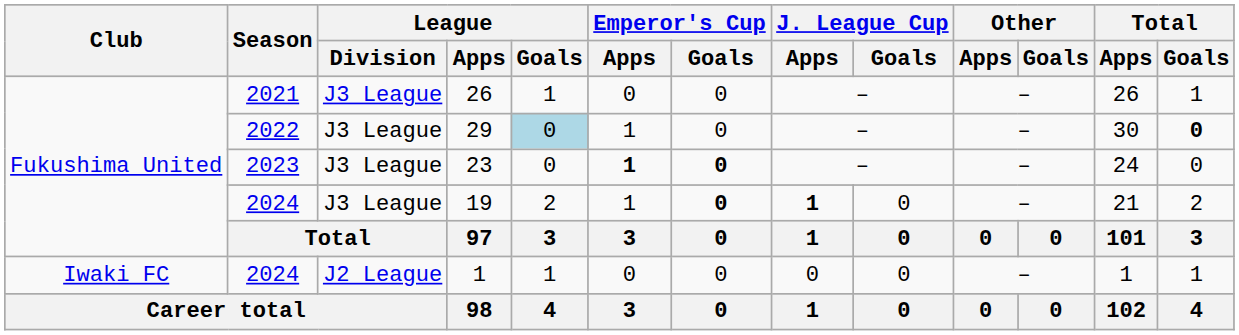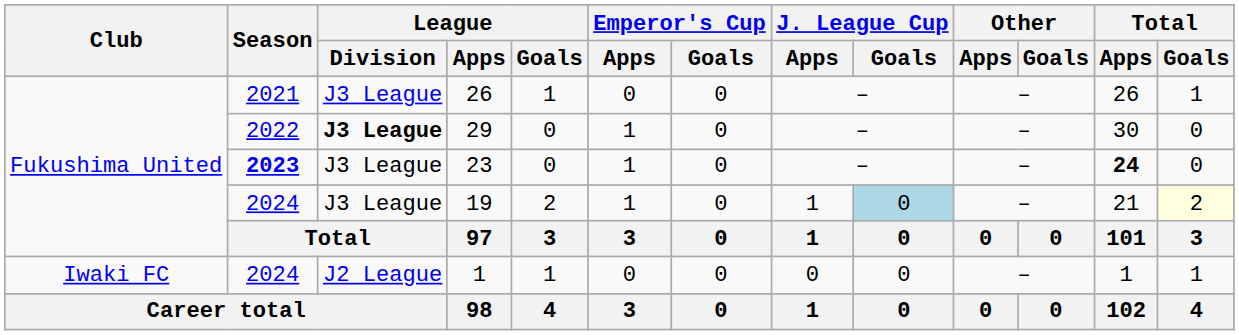(383, 131) normal -> (383, 131) bold
(550, 131) lightblue background -> (550, 131) no background
(1196, 131) bold -> (1196, 131) normal
(273, 167) normal -> (273, 167) bold
(629, 167) bold -> (629, 167) normal
(721, 167) bold -> (721, 167) normal
(1126, 167) normal -> (1126, 167) bold
(721, 203) bold -> (721, 203) normal
(812, 203) bold -> (812, 203) normal
(904, 203) no background -> (904, 203) lightblue background
(1196, 203) no background -> (1196, 203) lightyellow background
